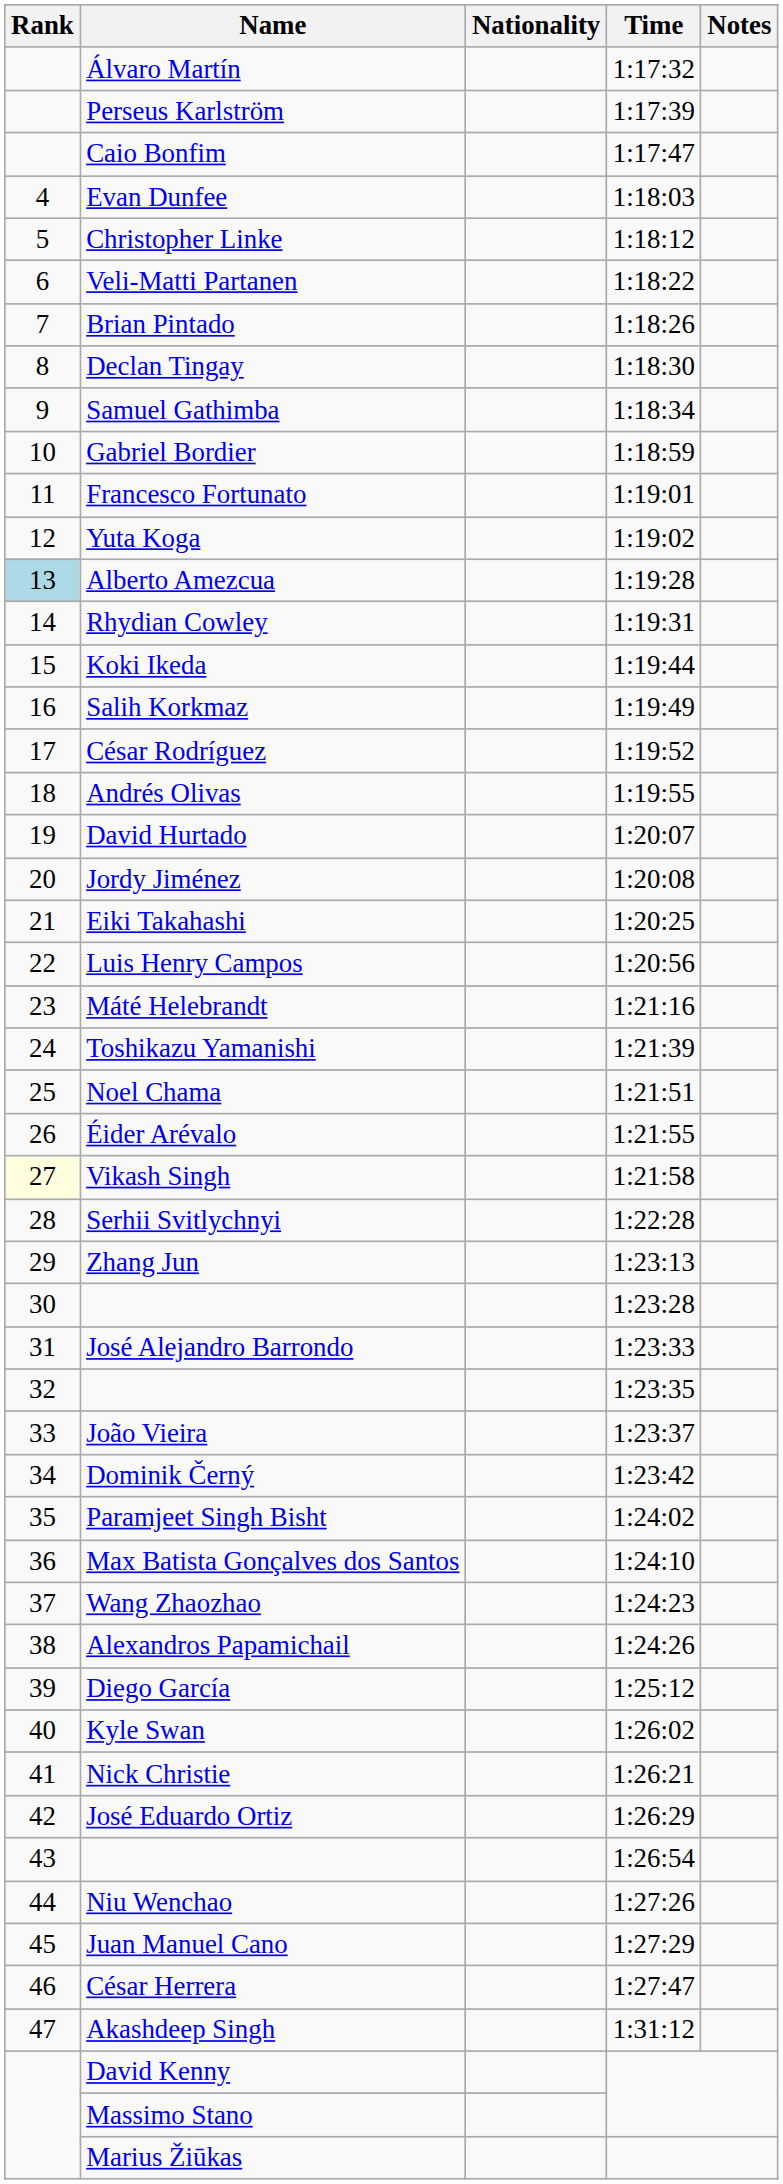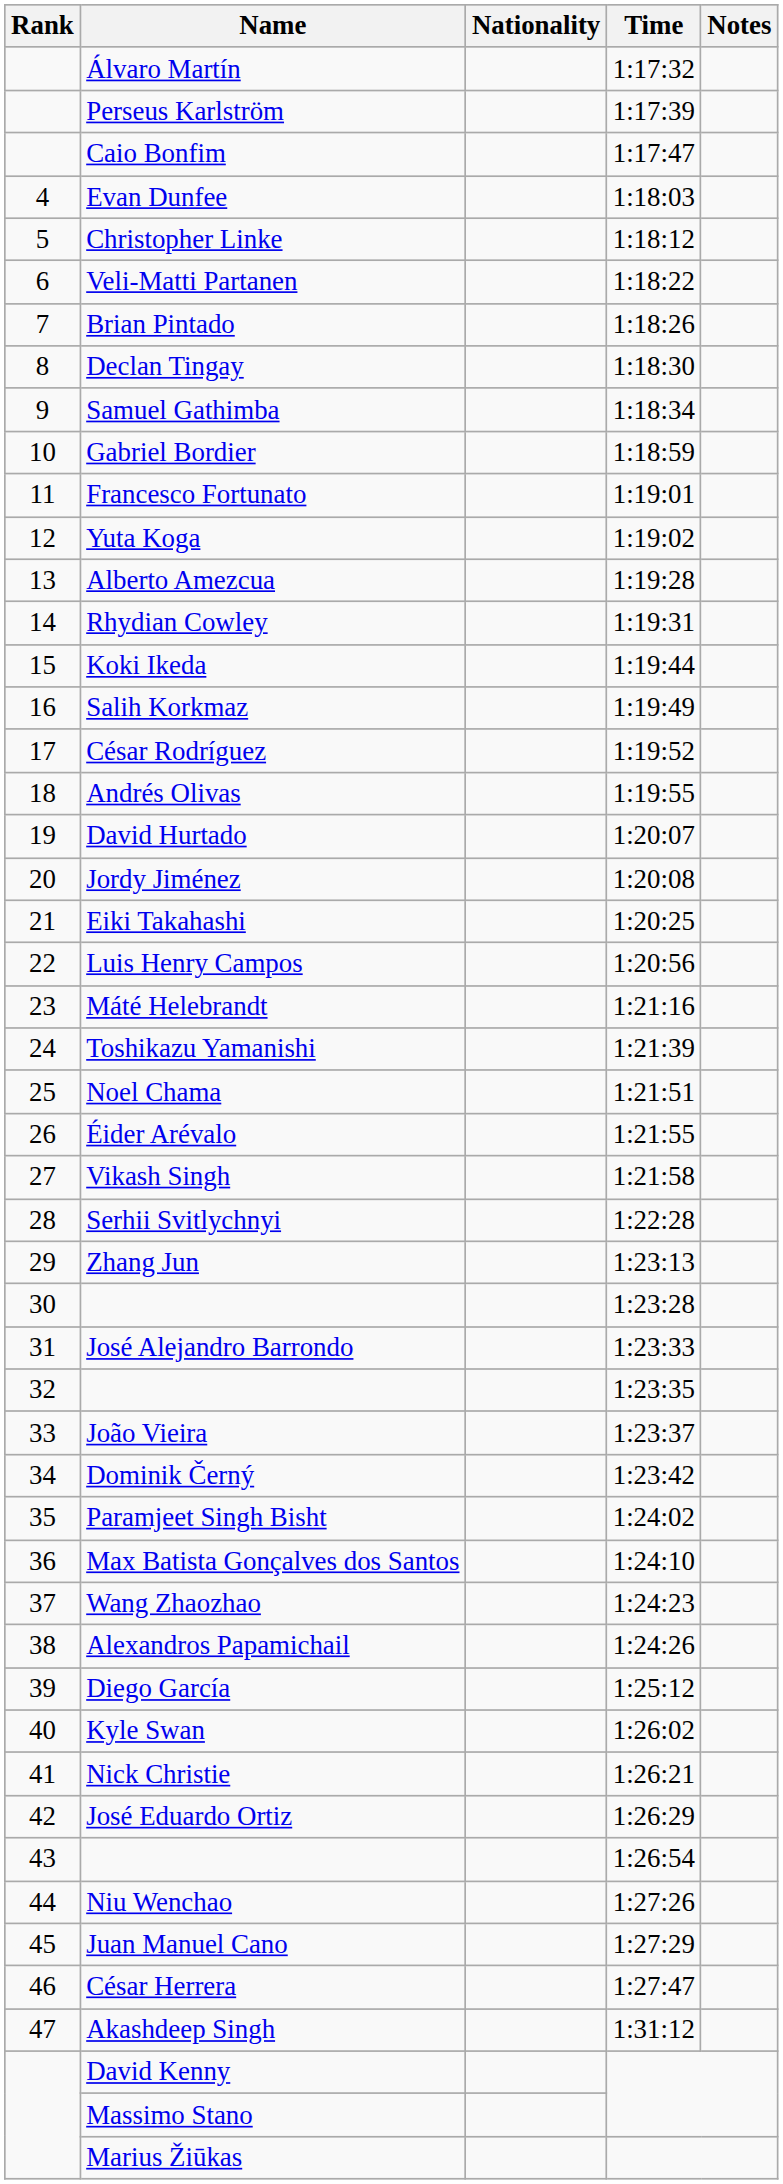(42, 580) lightblue background -> (42, 580) no background
(42, 1176) lightyellow background -> (42, 1176) no background
